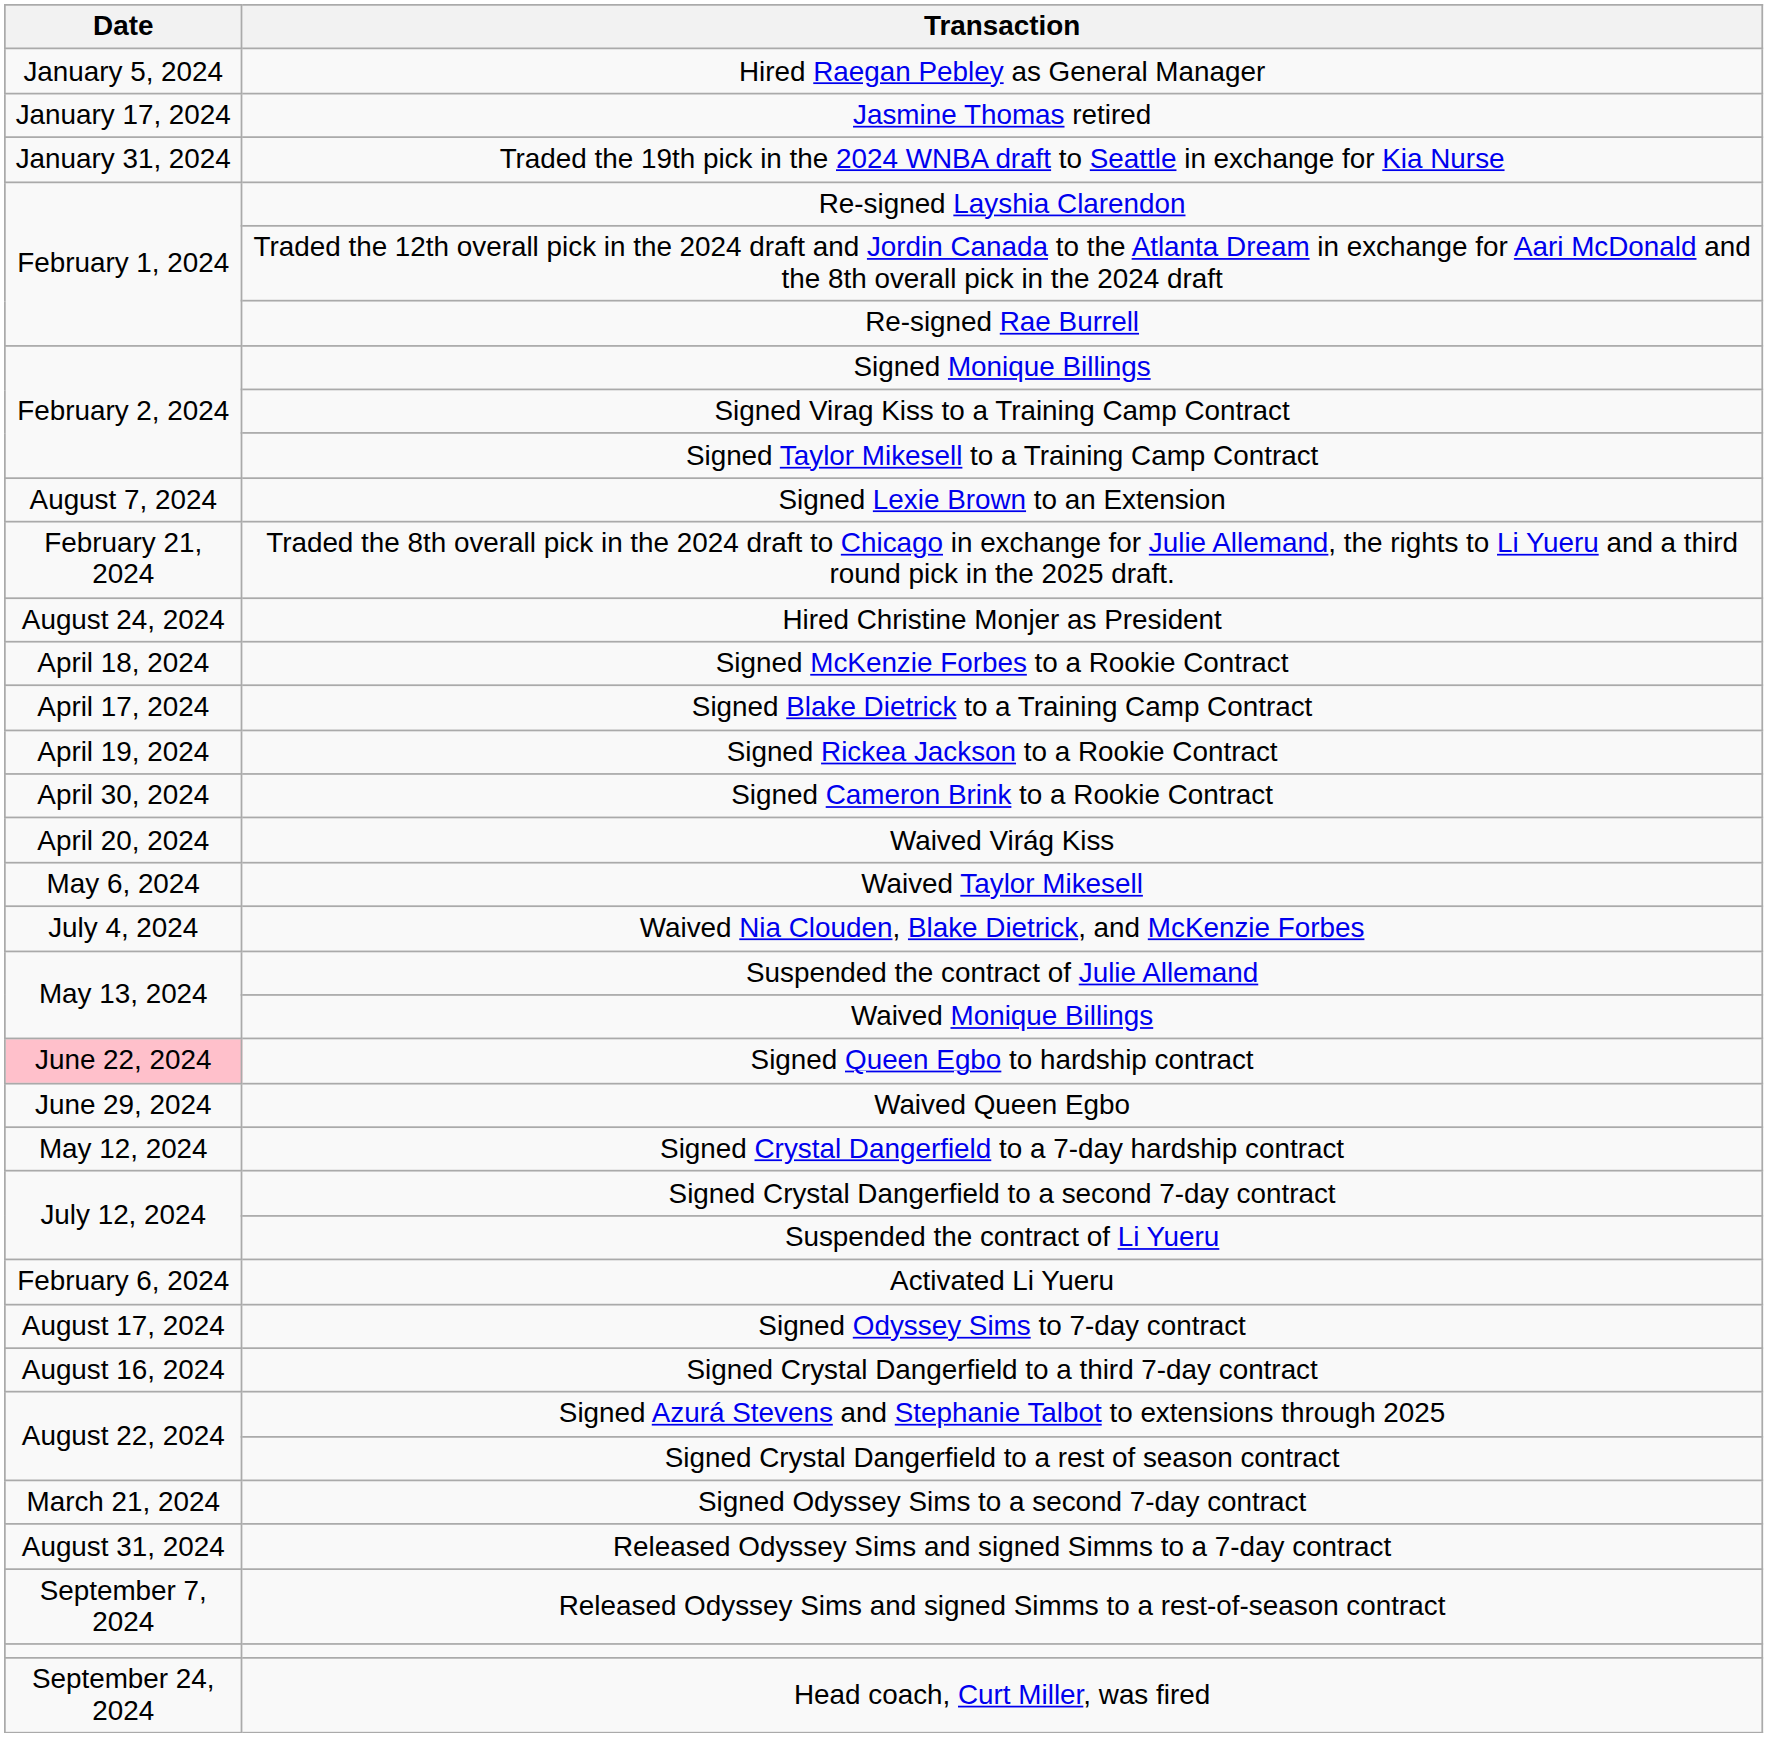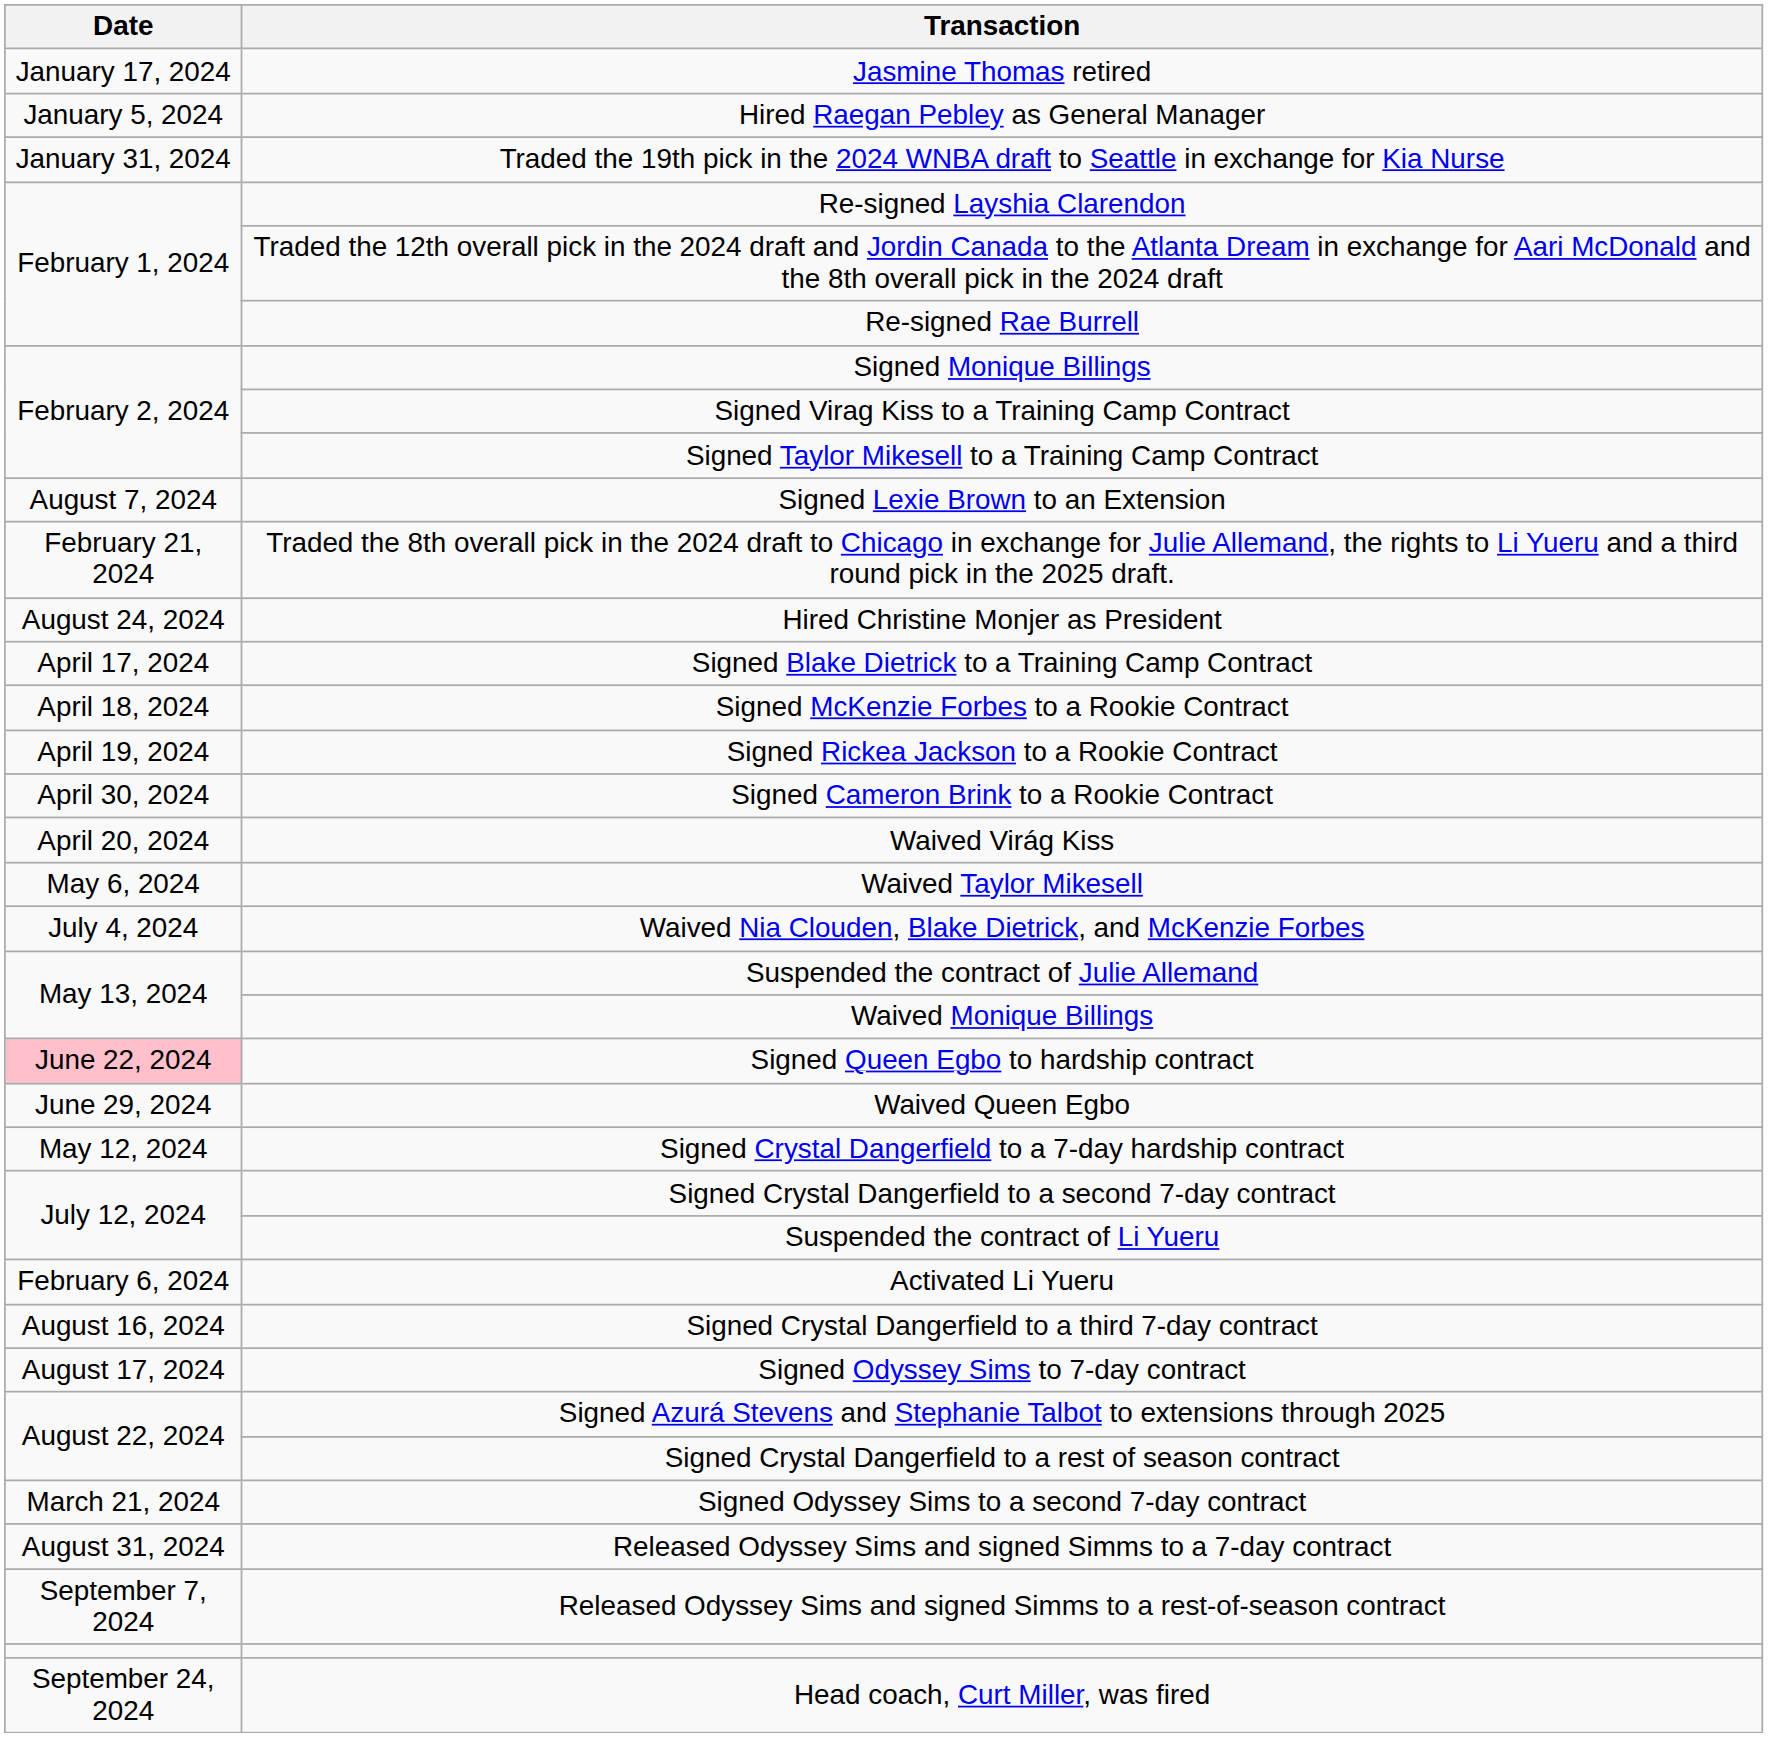rows swapped: (1002, 70) <-> (1002, 114)
rows swapped: (1002, 707) <-> (1002, 663)
rows swapped: (1002, 1369) <-> (1002, 1325)
